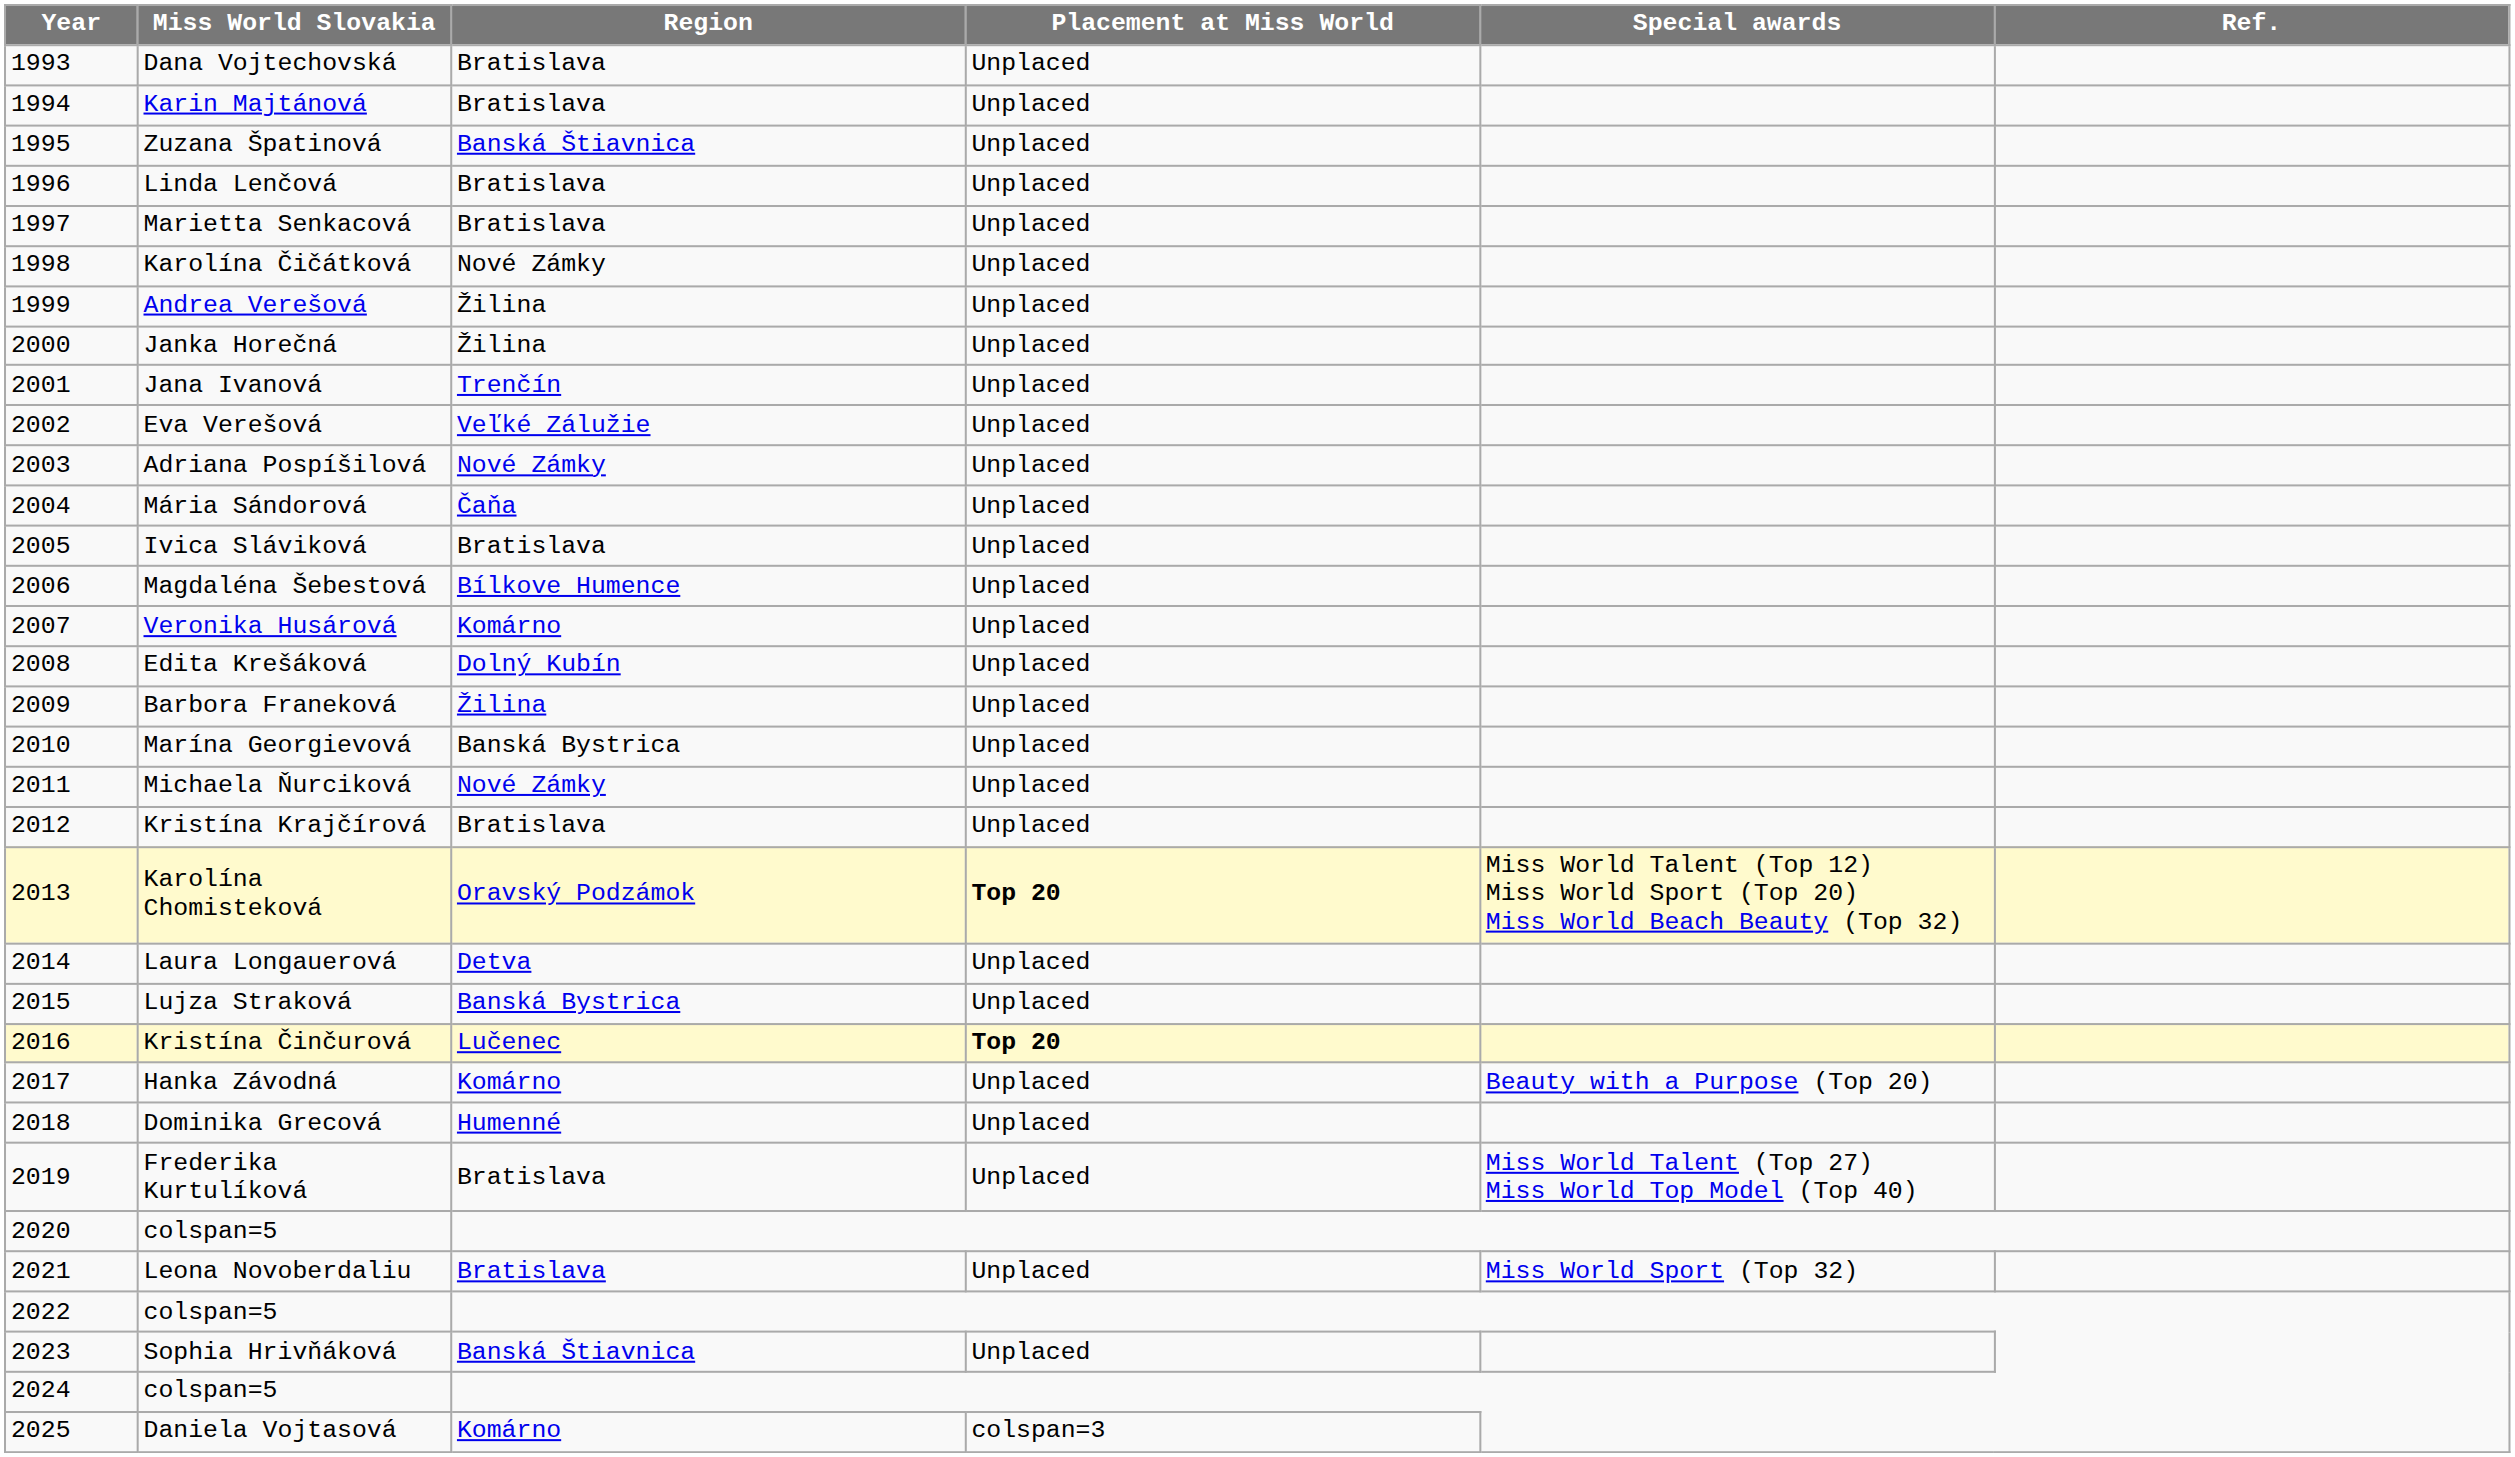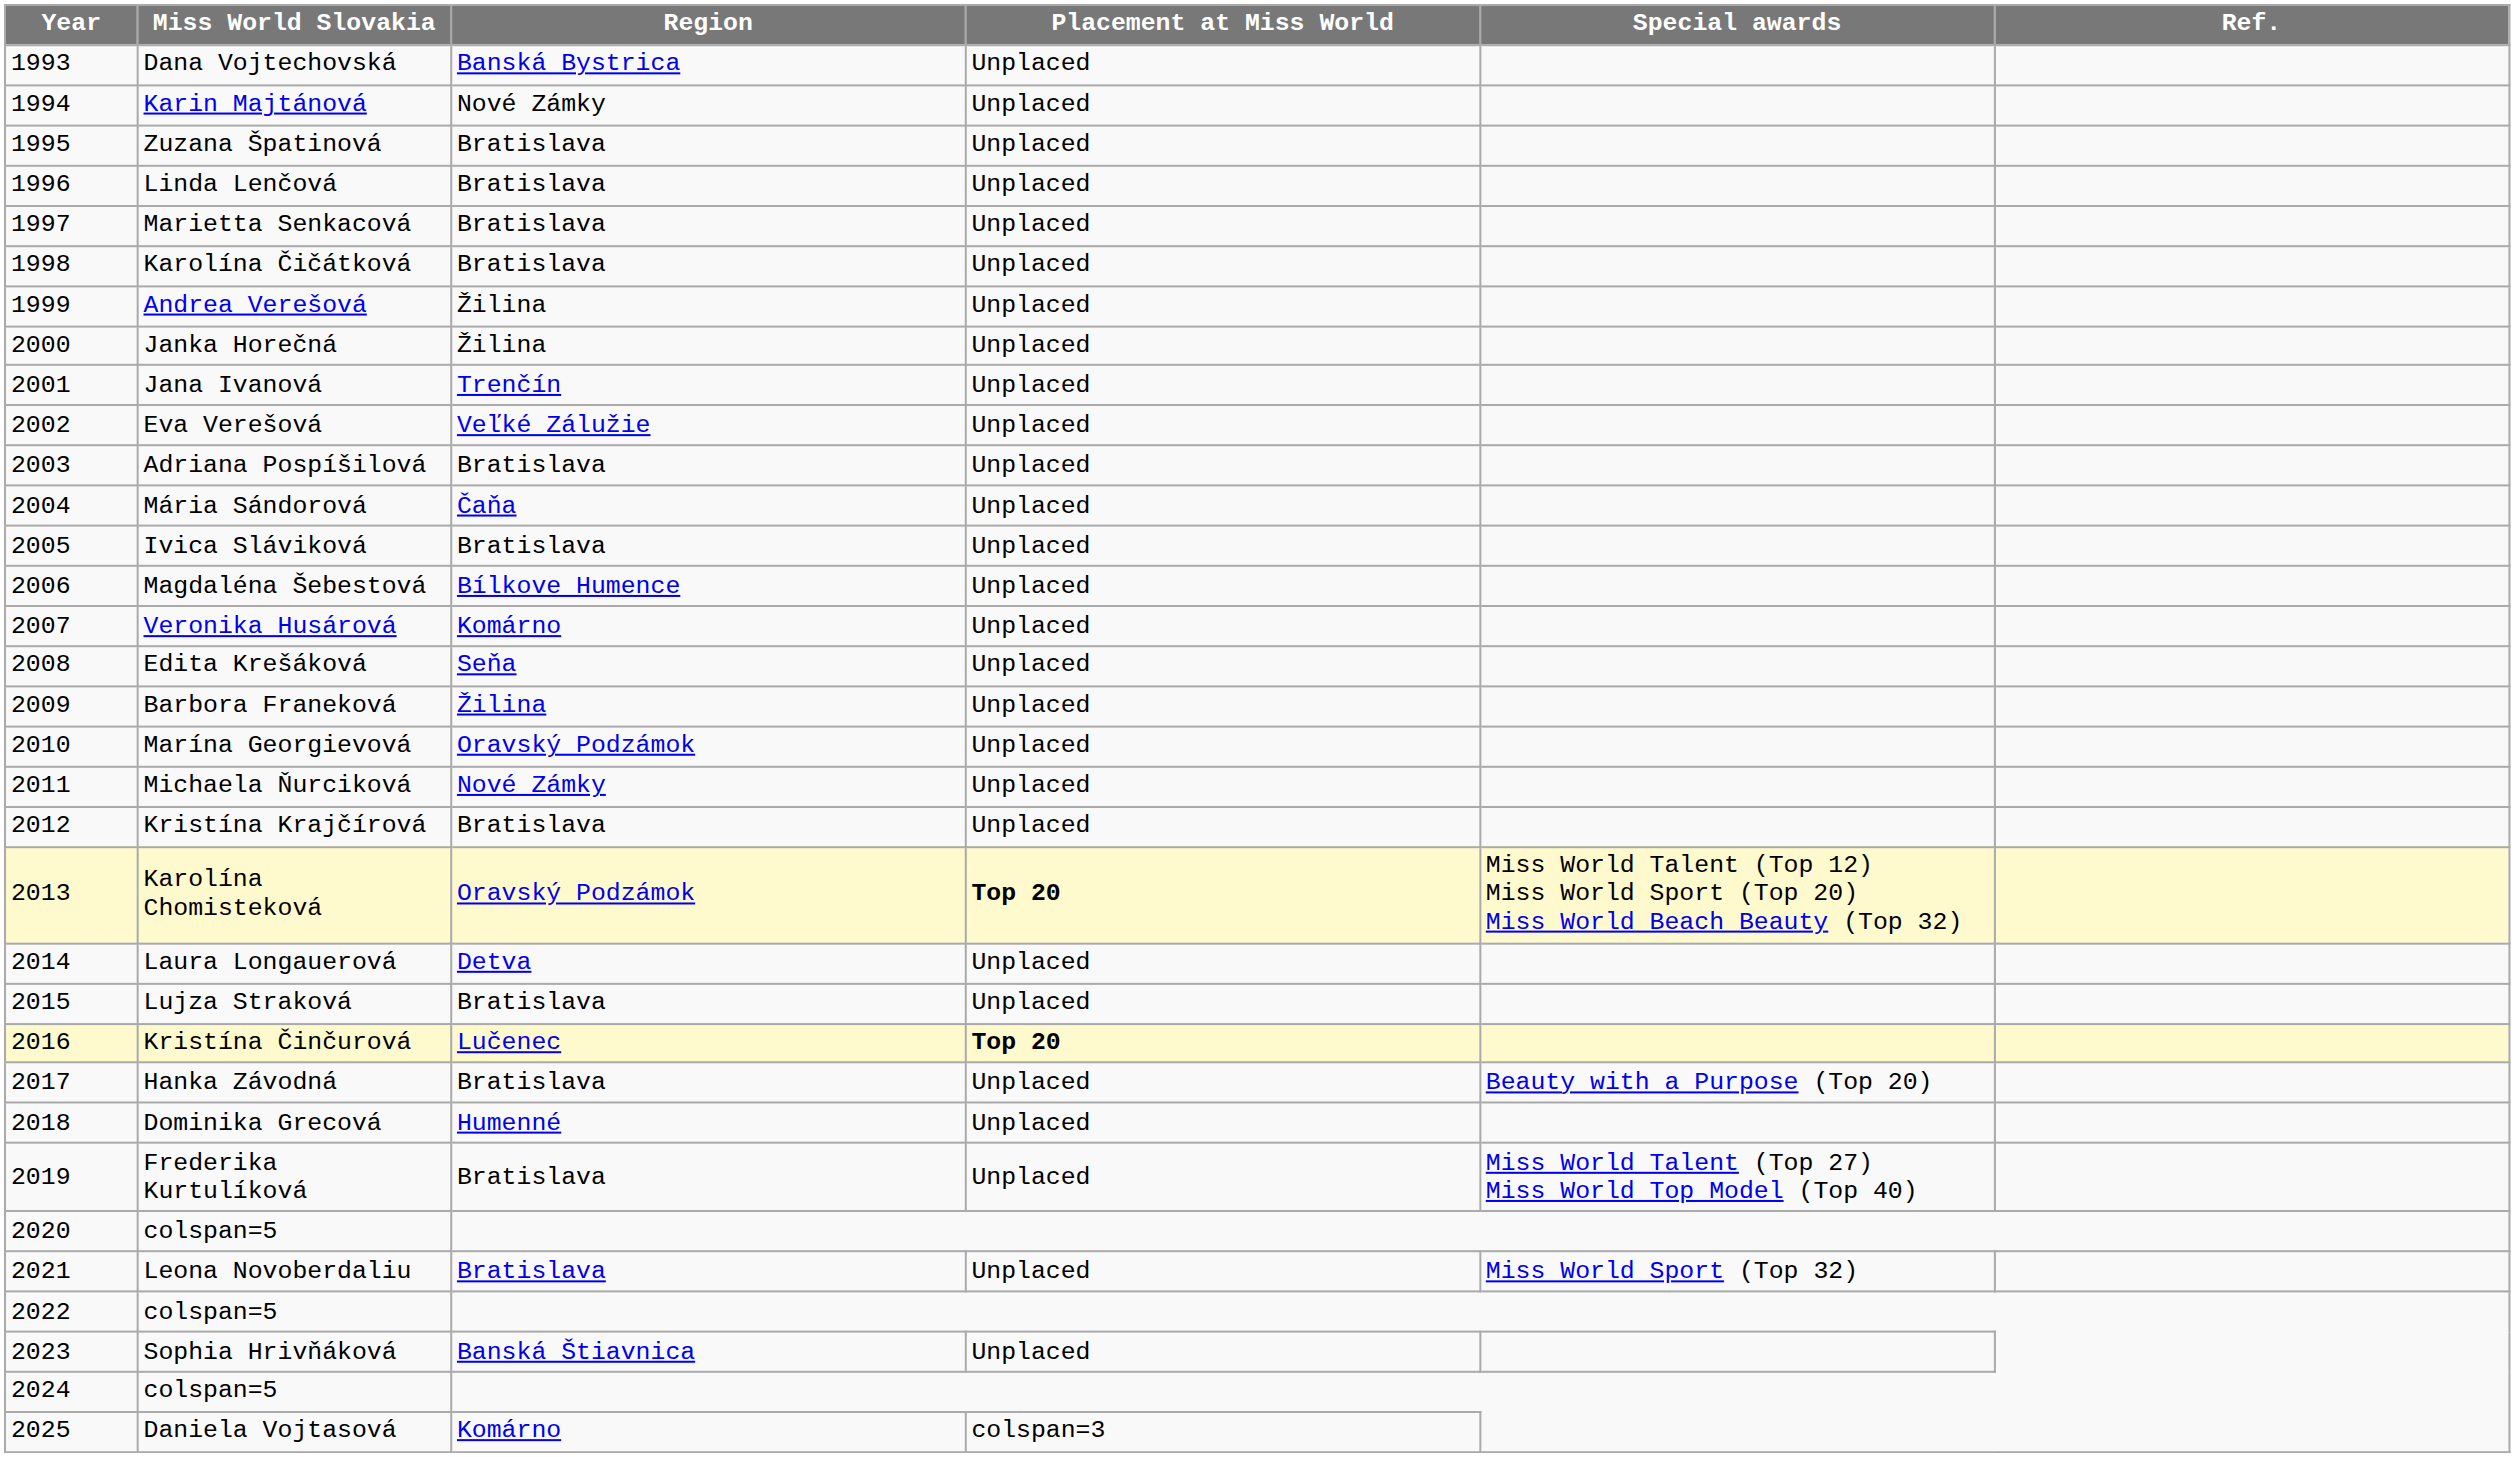(531, 65) Bratislava -> (569, 65) Banská Bystrica
(531, 106) Bratislava -> (531, 106) Nové Zámky
(576, 146) Banská Štiavnica -> (531, 146) Bratislava
(531, 266) Nové Zámky -> (531, 266) Bratislava
(531, 466) Nové Zámky -> (531, 466) Bratislava
(539, 667) Dolný Kubín -> (487, 667) Seňa
(569, 747) Banská Bystrica -> (576, 747) Oravský Podzámok
(569, 1003) Banská Bystrica -> (531, 1003) Bratislava
(509, 1084) Komárno -> (531, 1084) Bratislava
